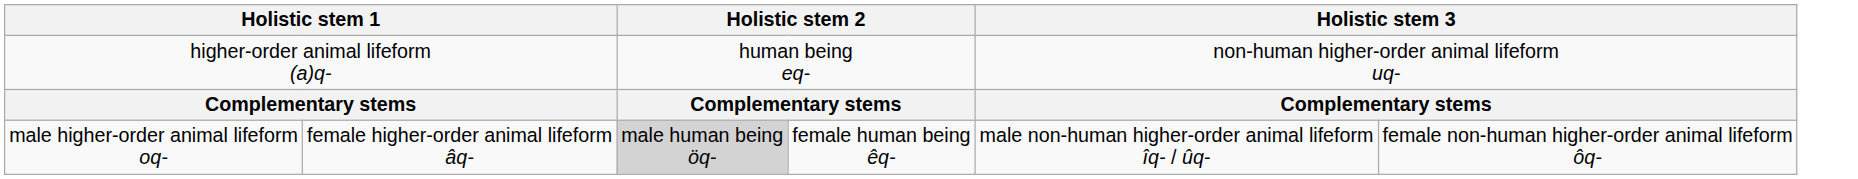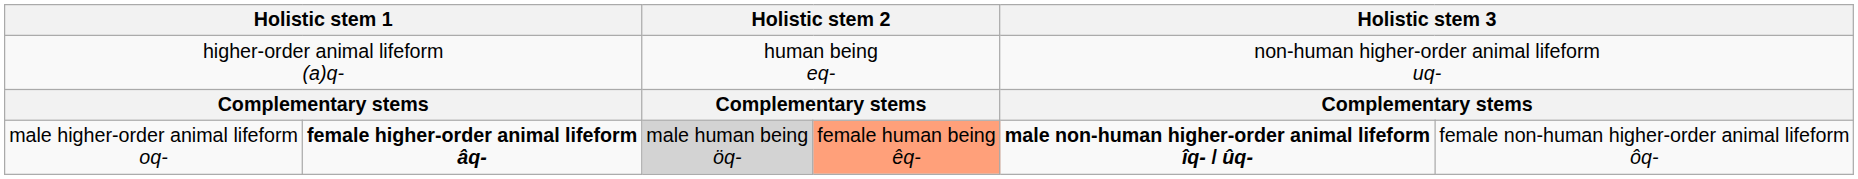(460, 146) normal -> (472, 146) bold
(881, 146) no background -> (906, 146) lightsalmon background
(1177, 146) normal -> (1217, 146) bold
